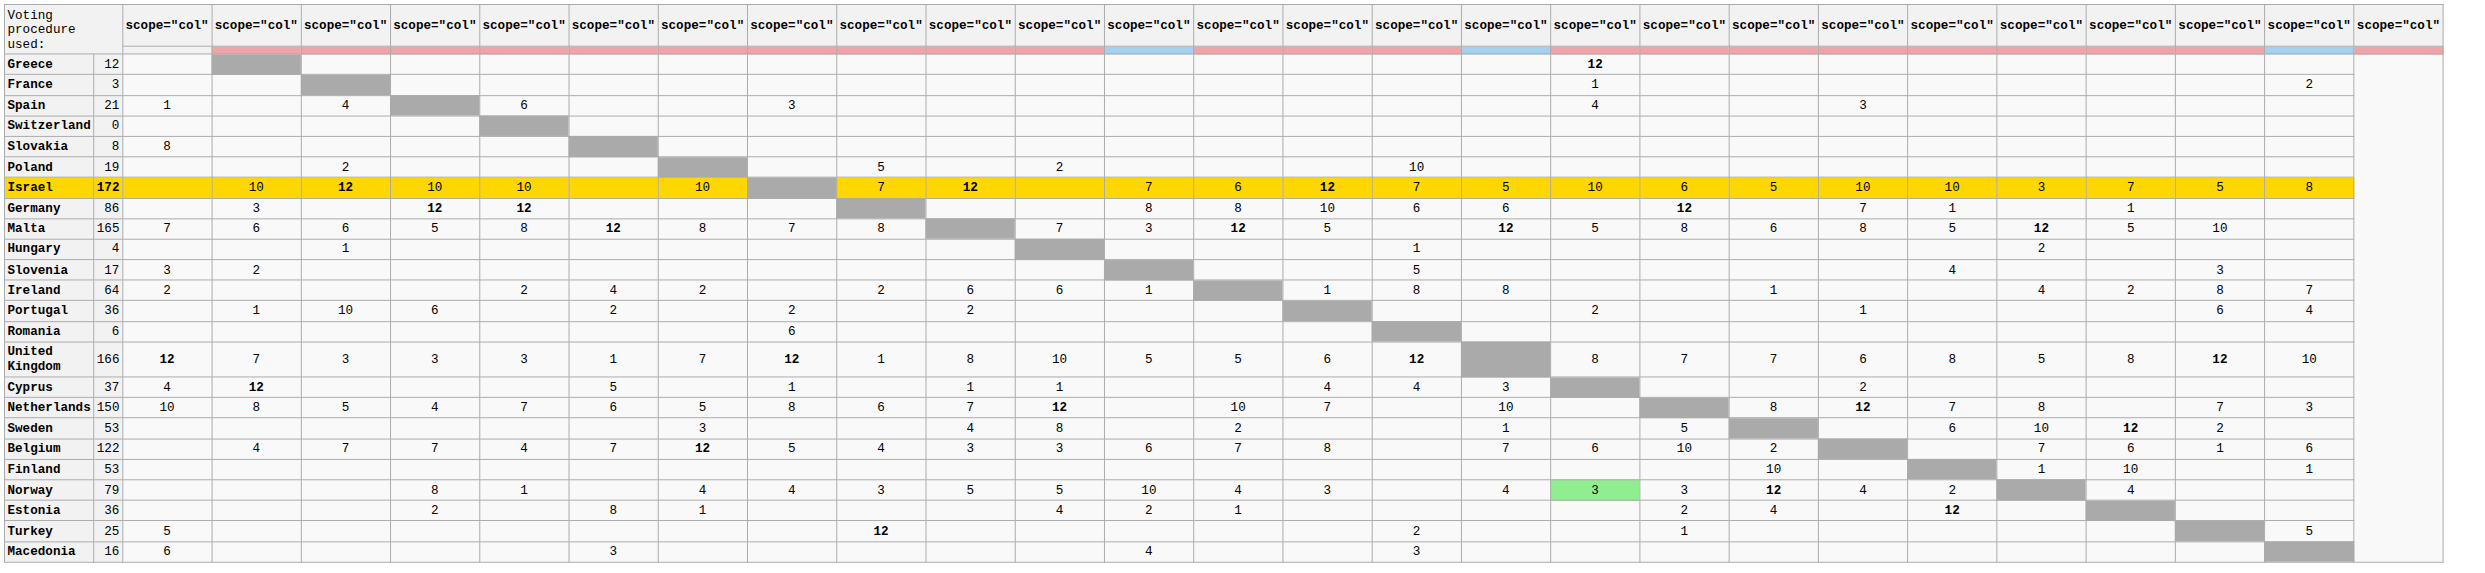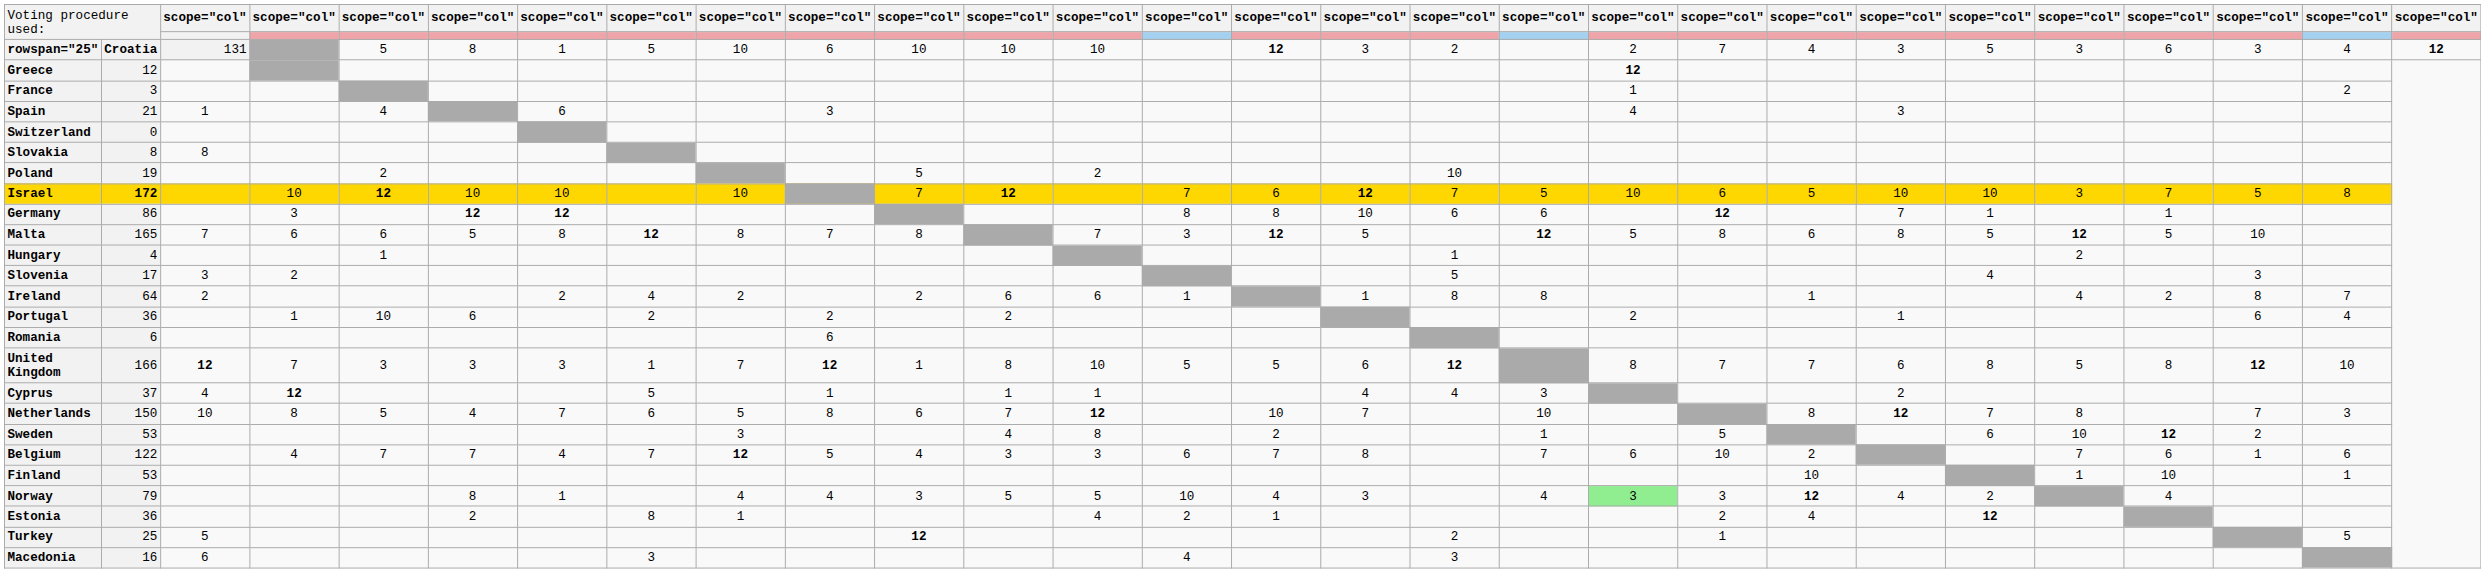+ row: (53, 50)
